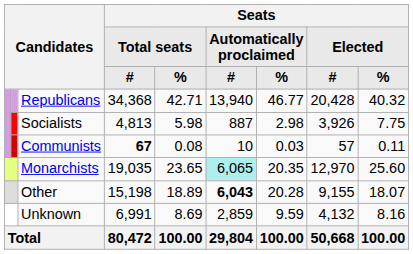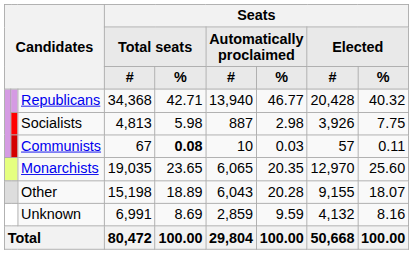(144, 146) bold -> (144, 146) normal
(188, 146) normal -> (188, 146) bold
(235, 169) paleturquoise background -> (235, 169) no background
(235, 191) bold -> (235, 191) normal
